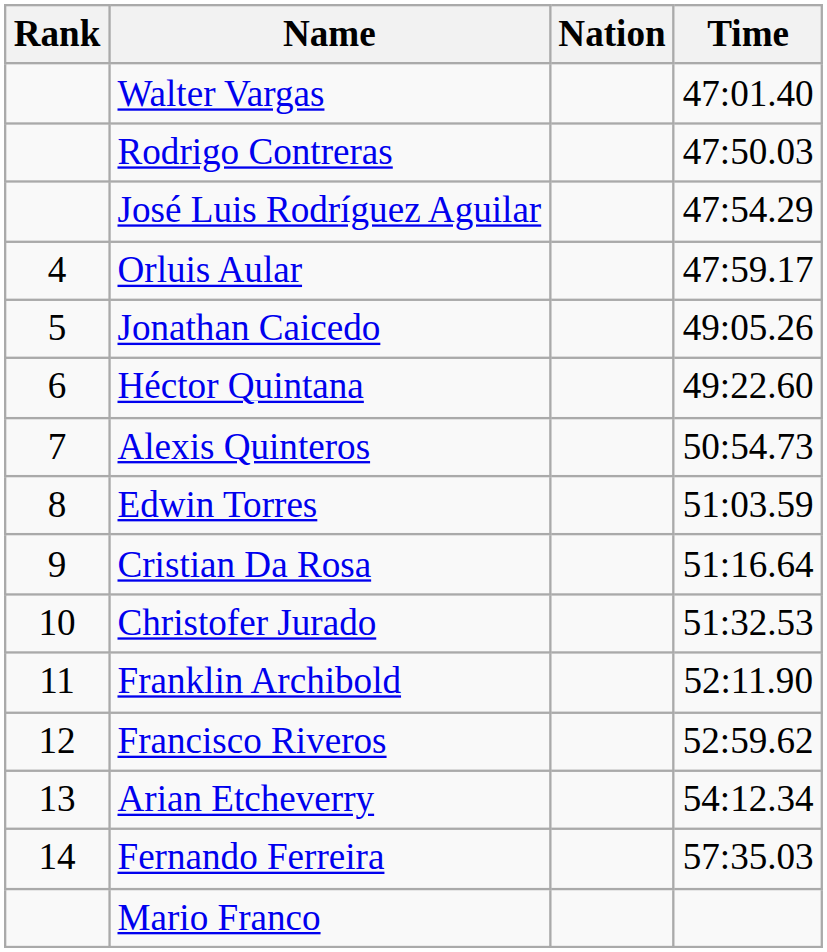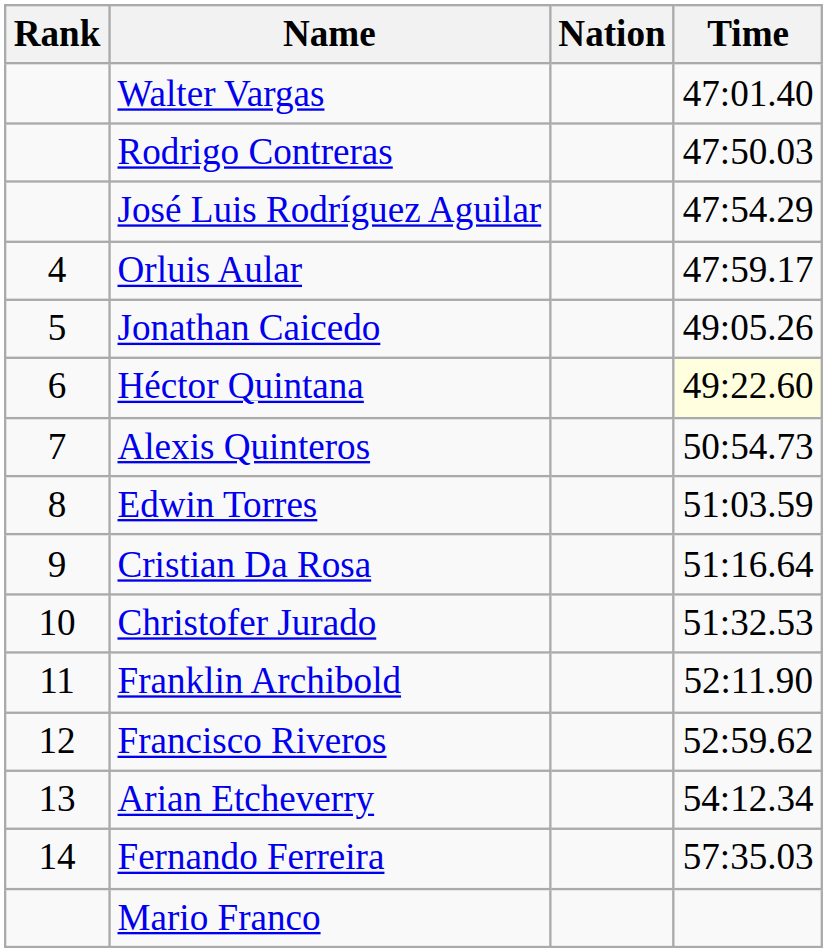(748, 387) no background -> (748, 387) lightyellow background
